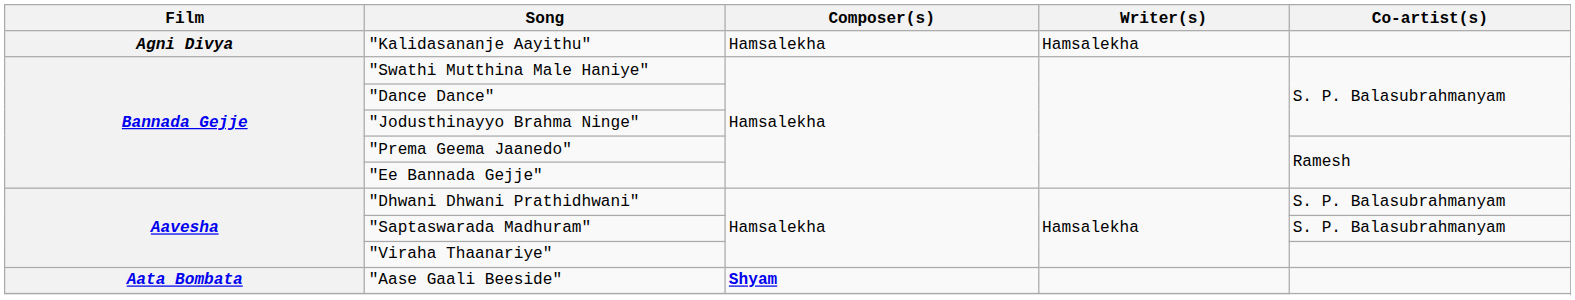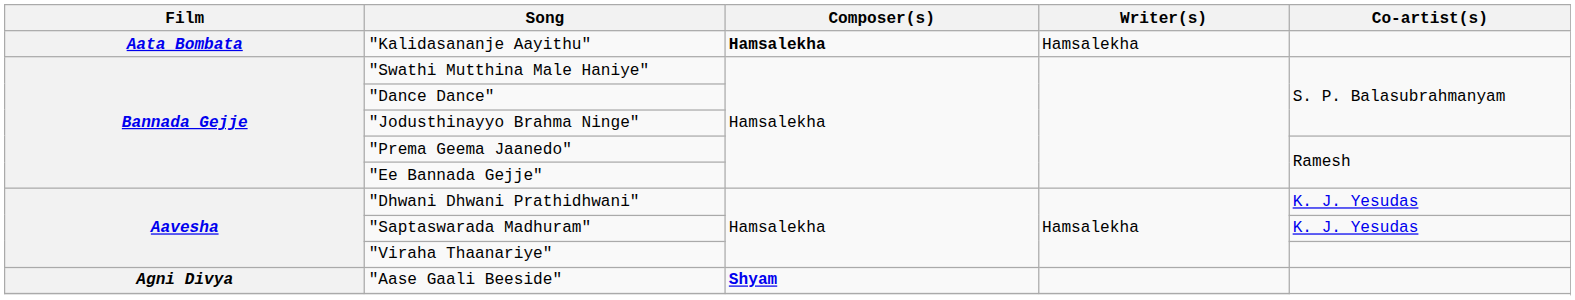(185, 44) Agni Divya -> (185, 44) Aata Bombata
(777, 44) normal -> (777, 44) bold
(1399, 202) S. P. Balasubrahmanyam -> (1356, 202) K. J. Yesudas
(1399, 228) S. P. Balasubrahmanyam -> (1356, 228) K. J. Yesudas
(185, 280) Aata Bombata -> (185, 280) Agni Divya
